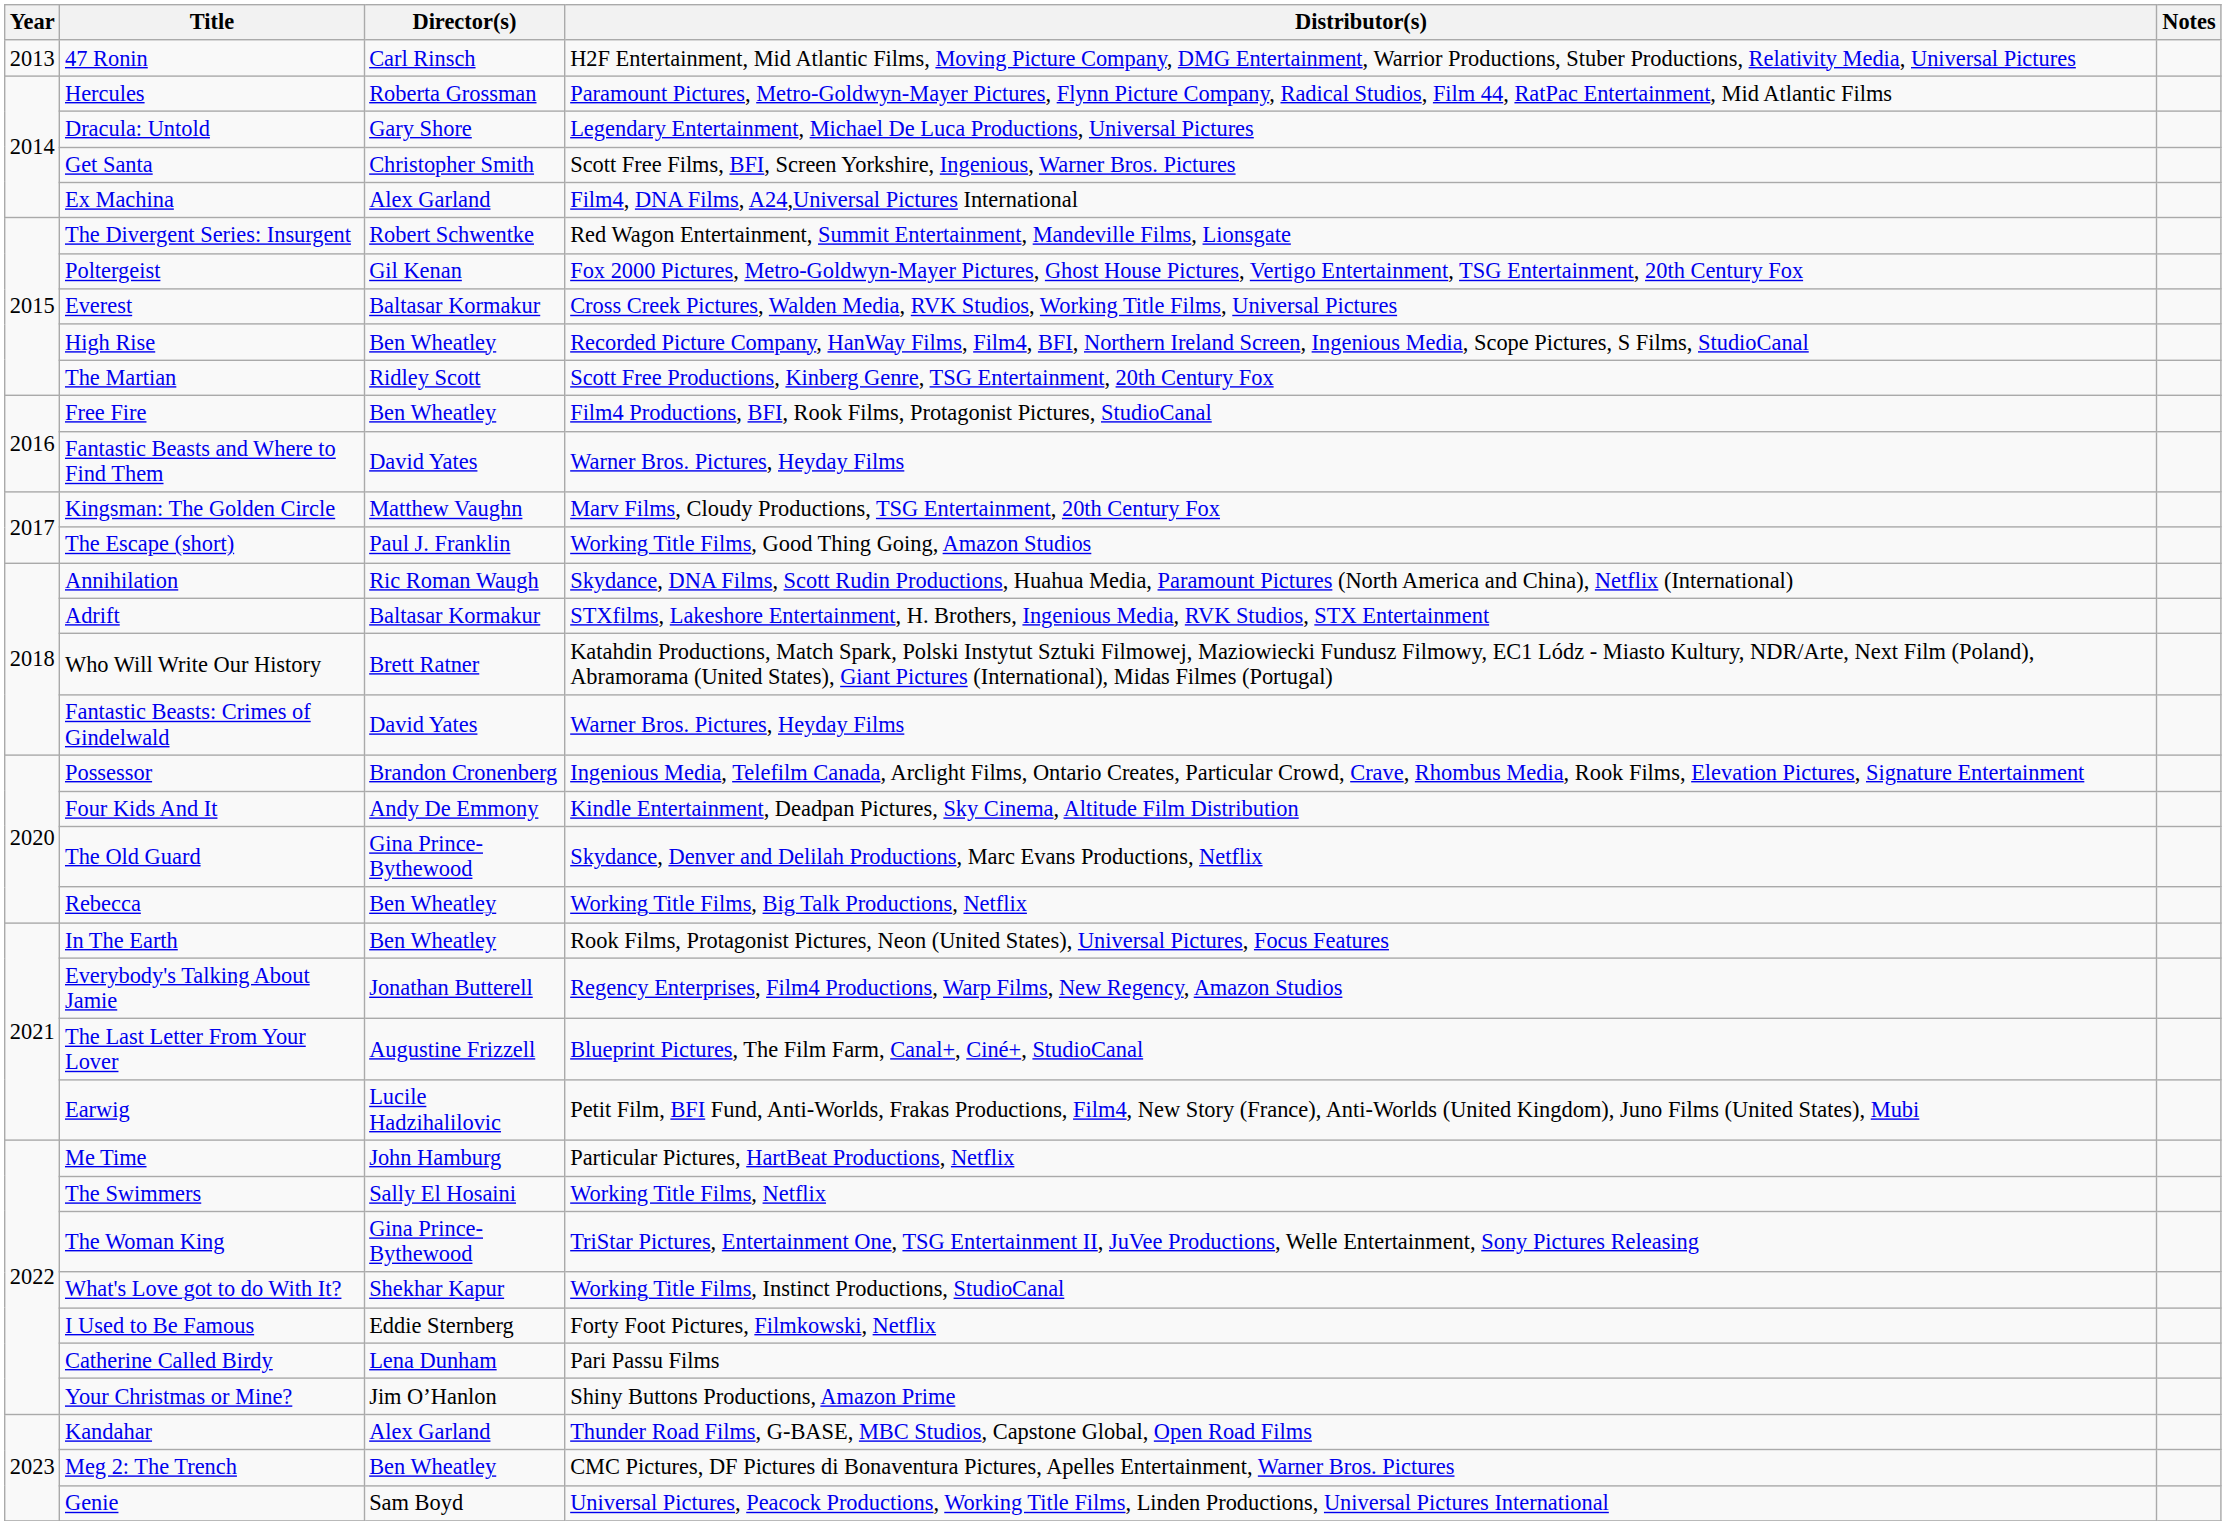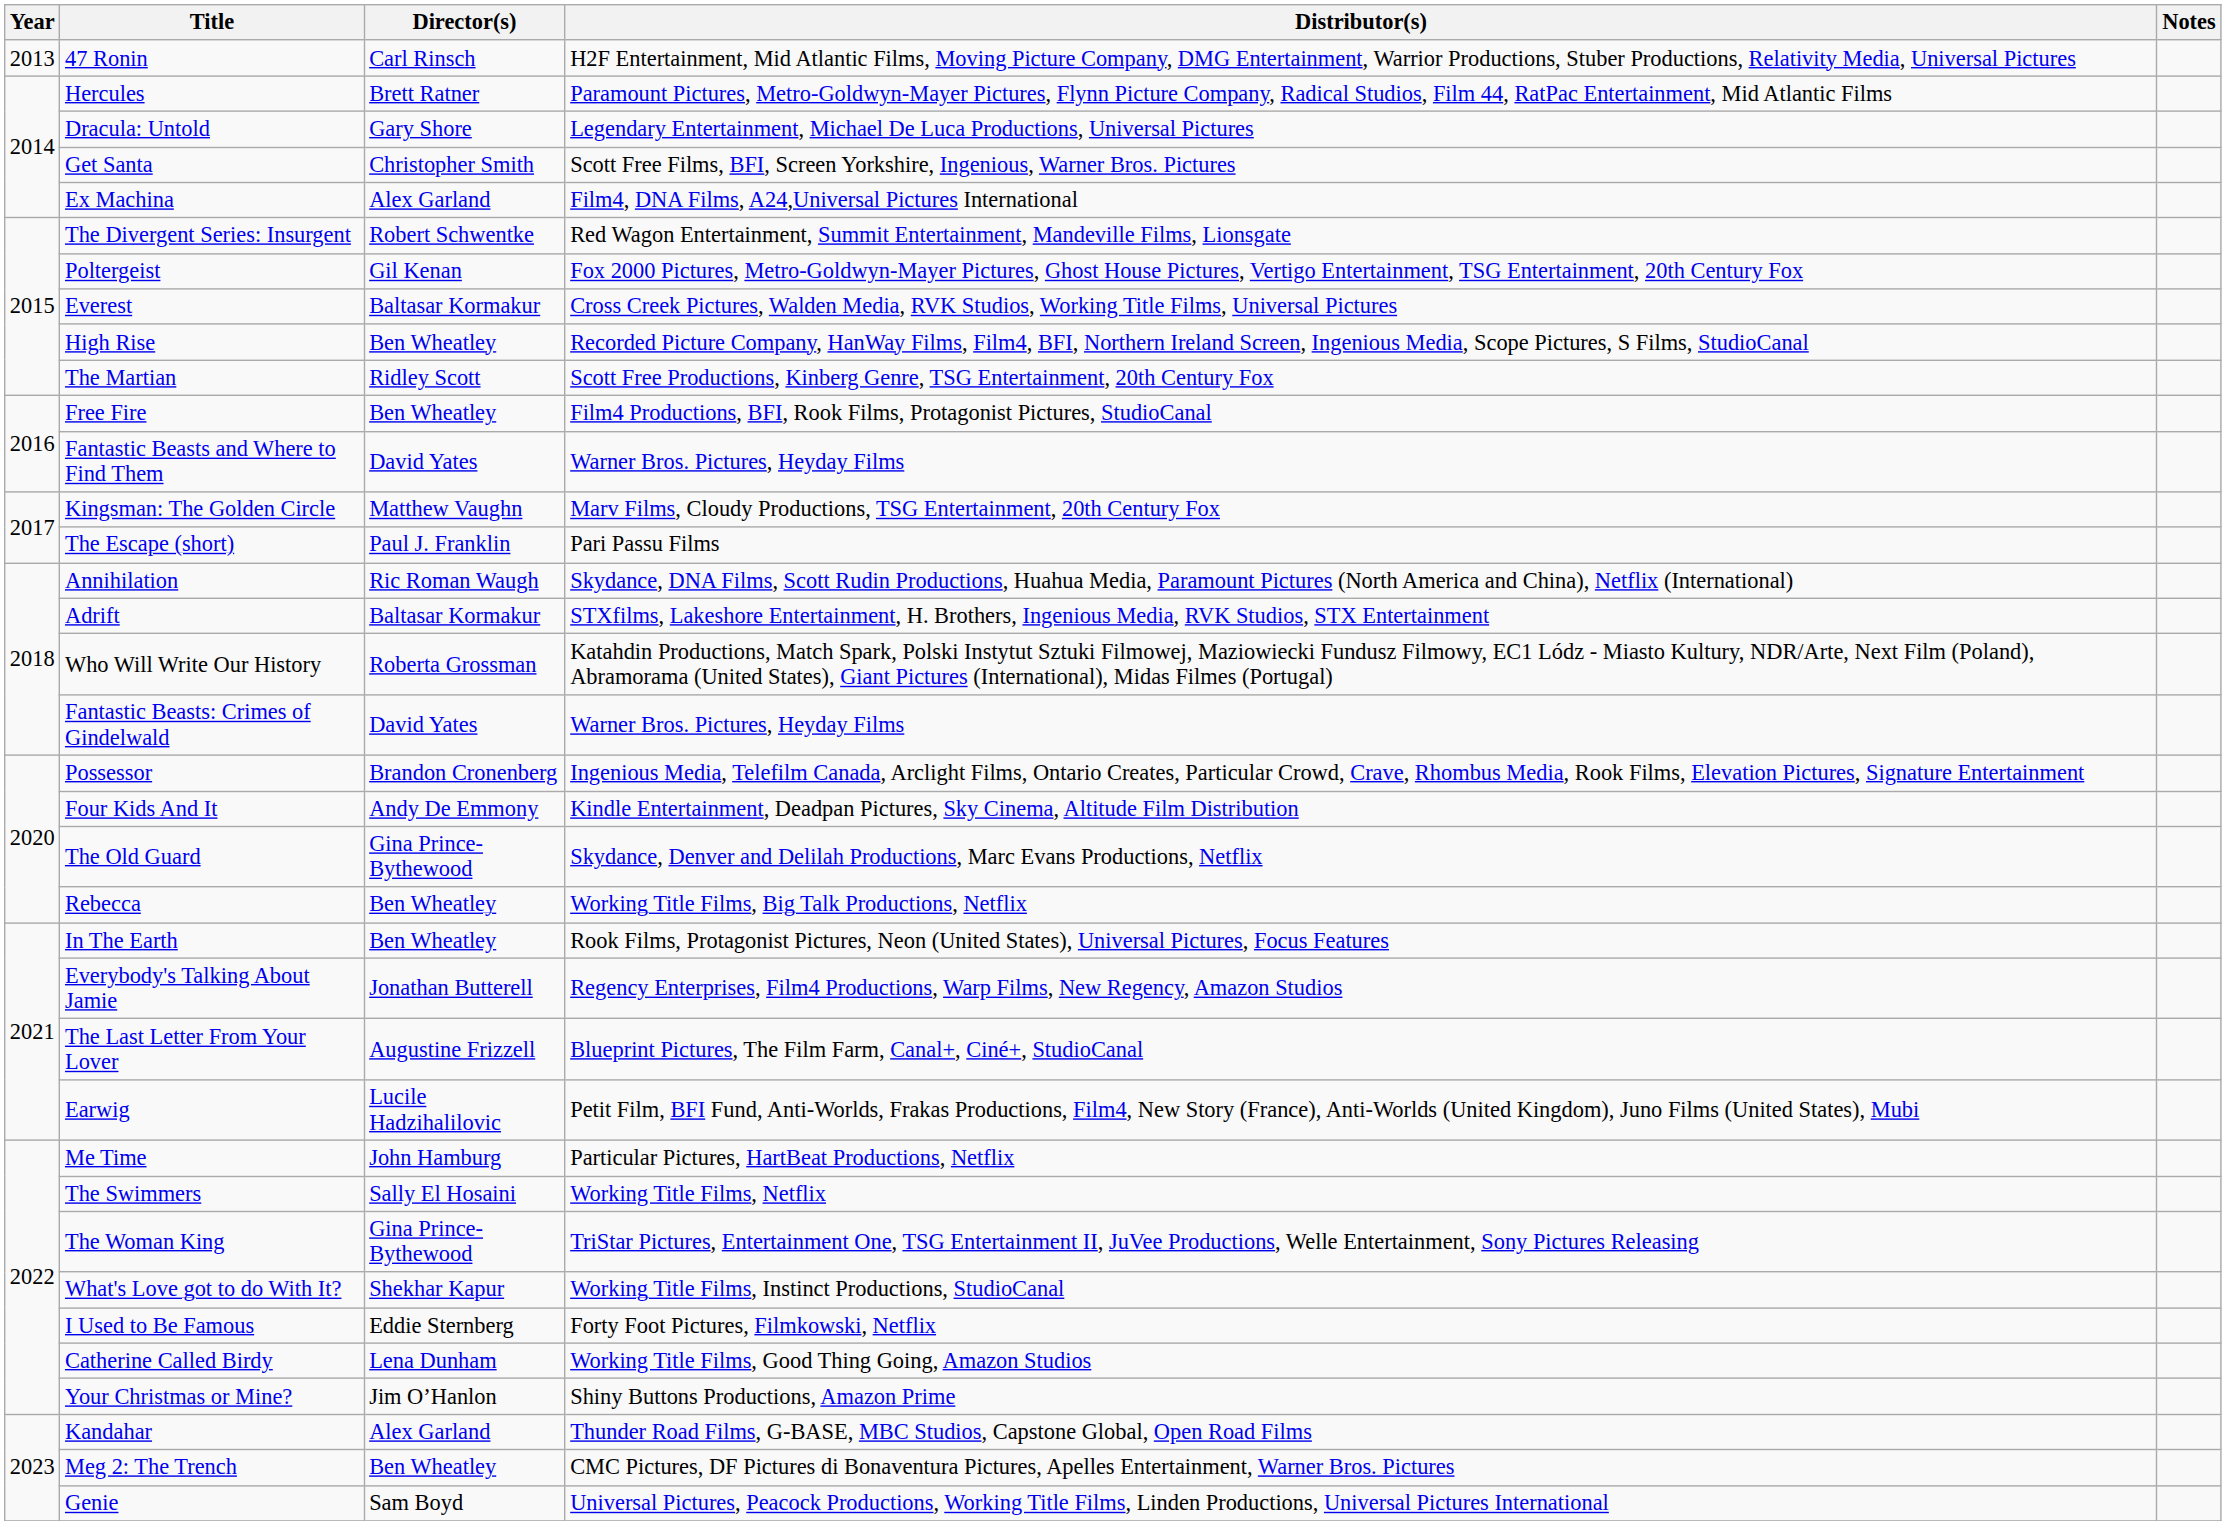(453, 93) Roberta Grossman -> (424, 93) Brett Ratner
(831, 544) Working Title Films, Good Thing Going, Amazon Studios -> (645, 544) Pari Passu Films
(424, 663) Brett Ratner -> (453, 663) Roberta Grossman
(645, 1360) Pari Passu Films -> (831, 1360) Working Title Films, Good Thing Going, Amazon Studios
